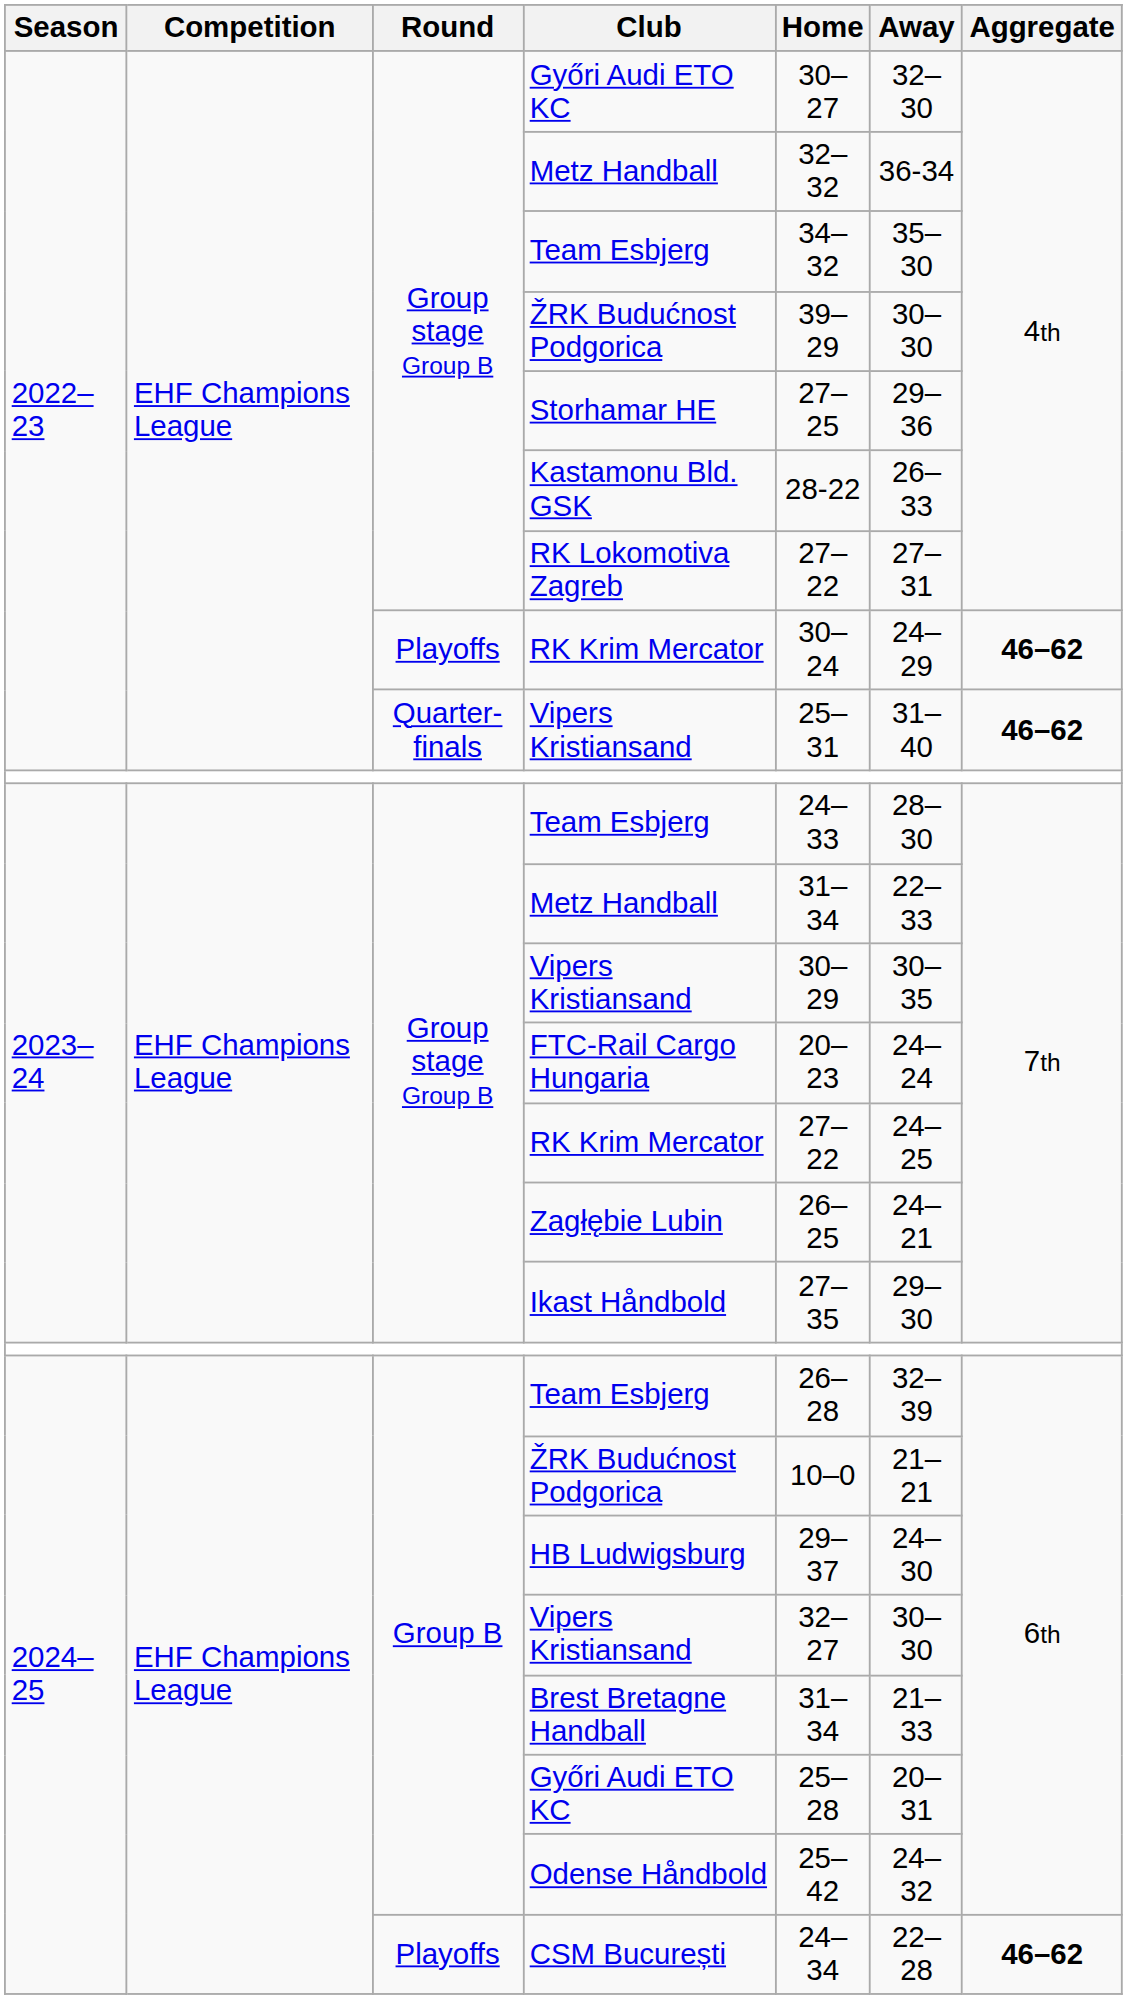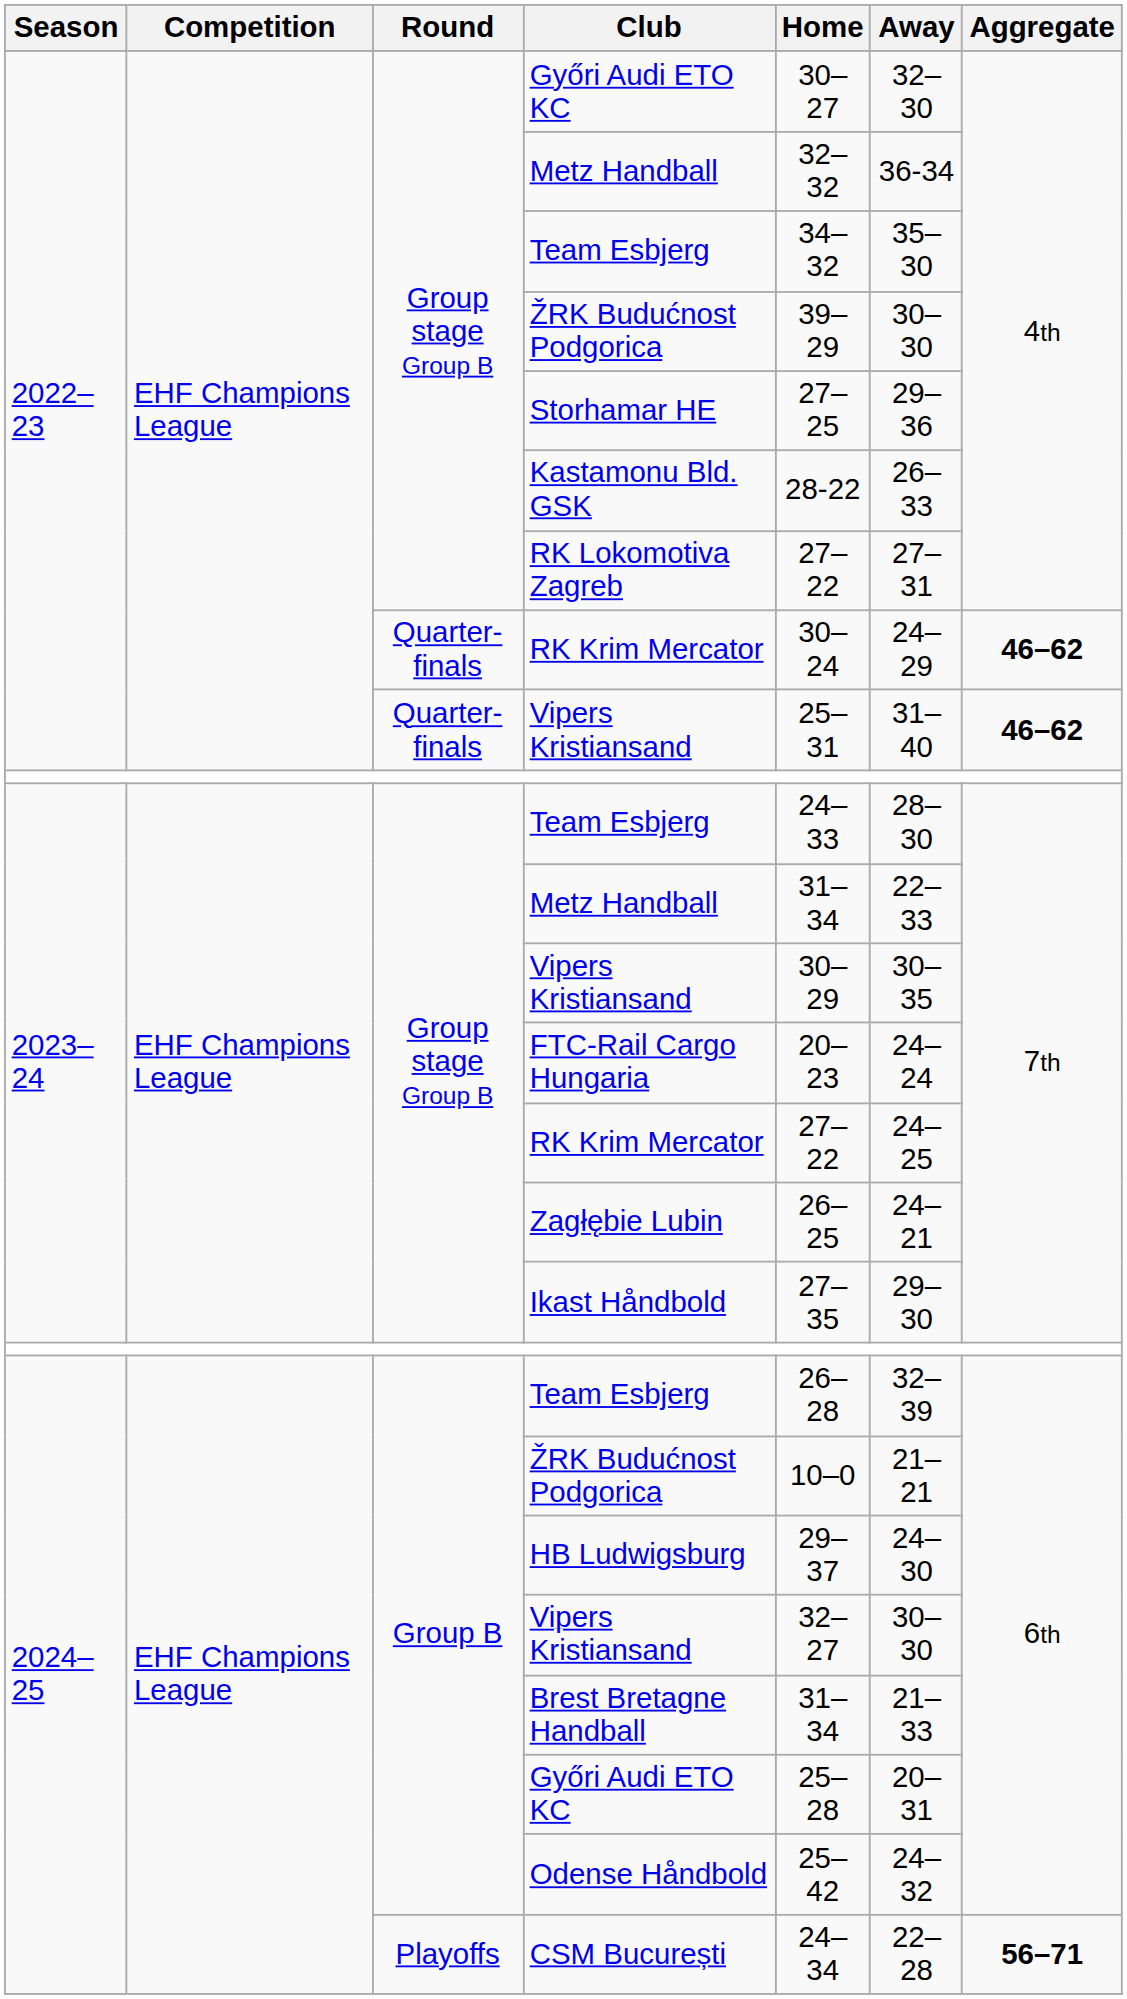(448, 649) Playoffs -> (448, 649) Quarter-finals
(1042, 1953) 46–62 -> (1042, 1953) 56–71
